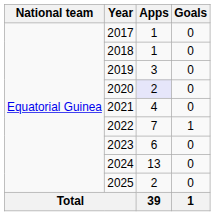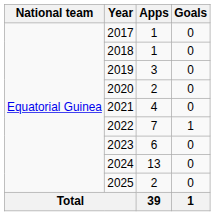(154, 88) lavender background -> (154, 88) no background
